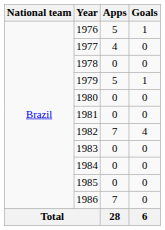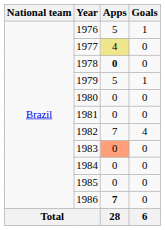(115, 47) no background -> (115, 47) khaki background
(115, 64) normal -> (115, 64) bold
(115, 149) no background -> (115, 149) lightsalmon background
(115, 200) normal -> (115, 200) bold
